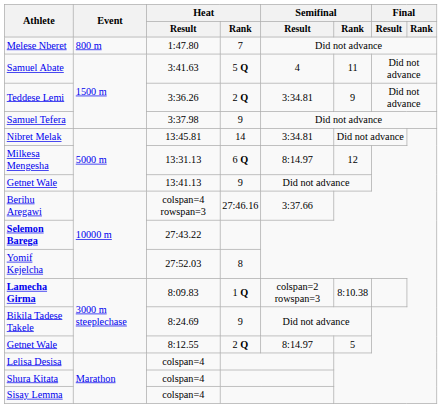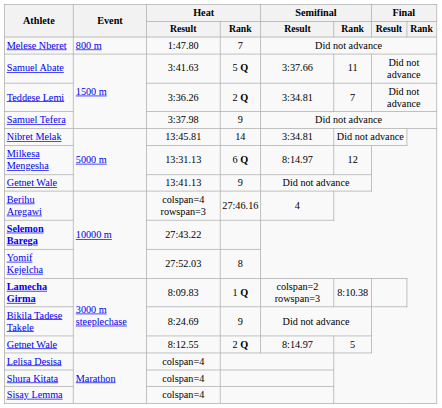(297, 69) 4 -> (297, 69) 3:37.66
(353, 97) 9 -> (353, 97) 7
(297, 206) 3:37.66 -> (297, 206) 4
